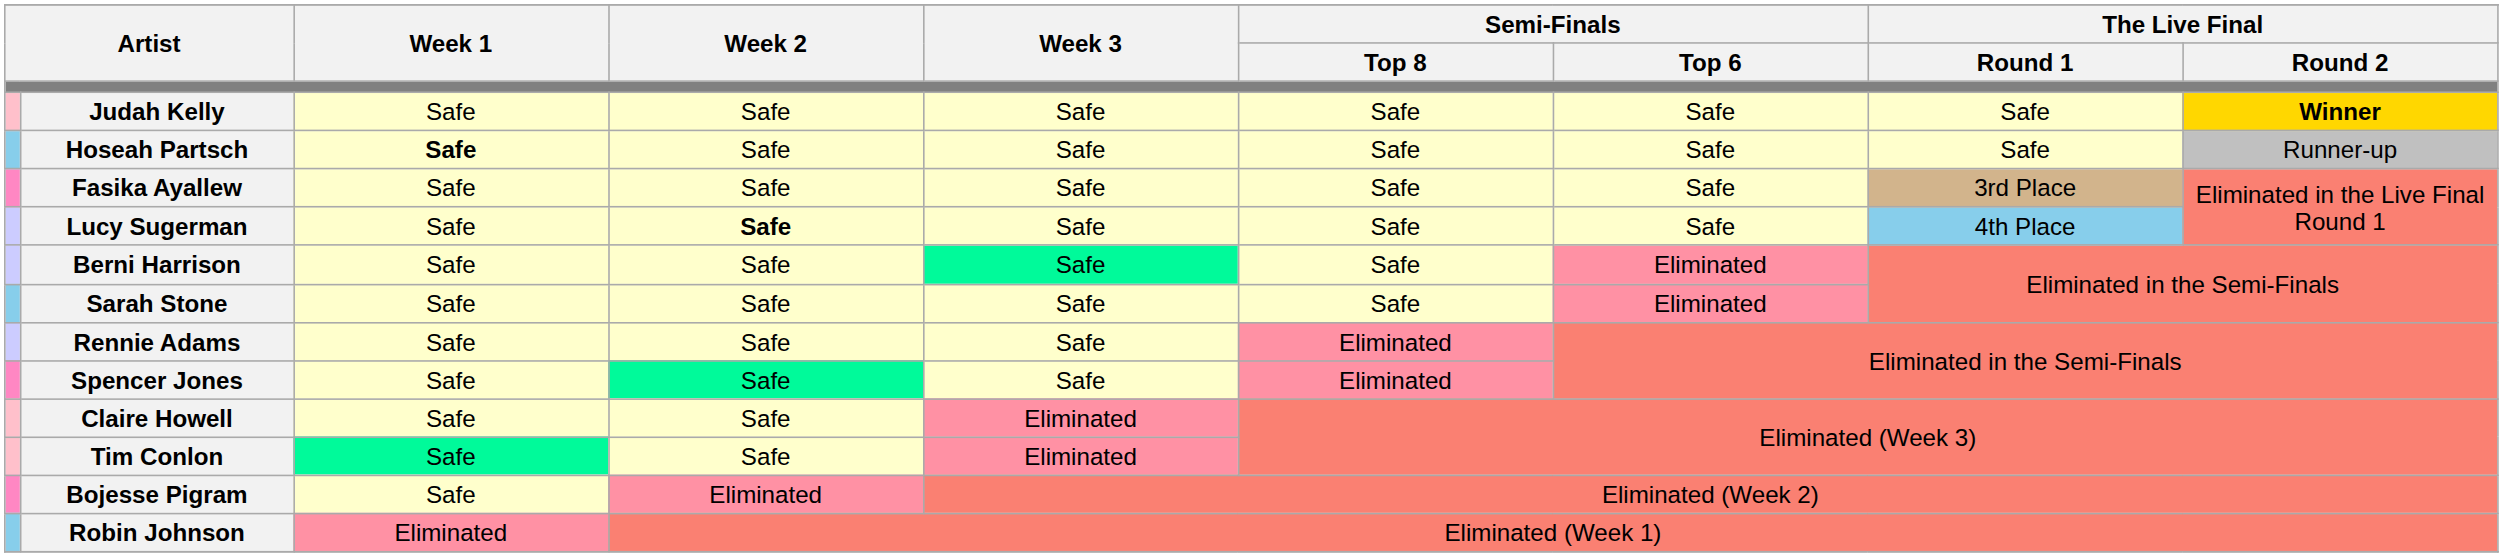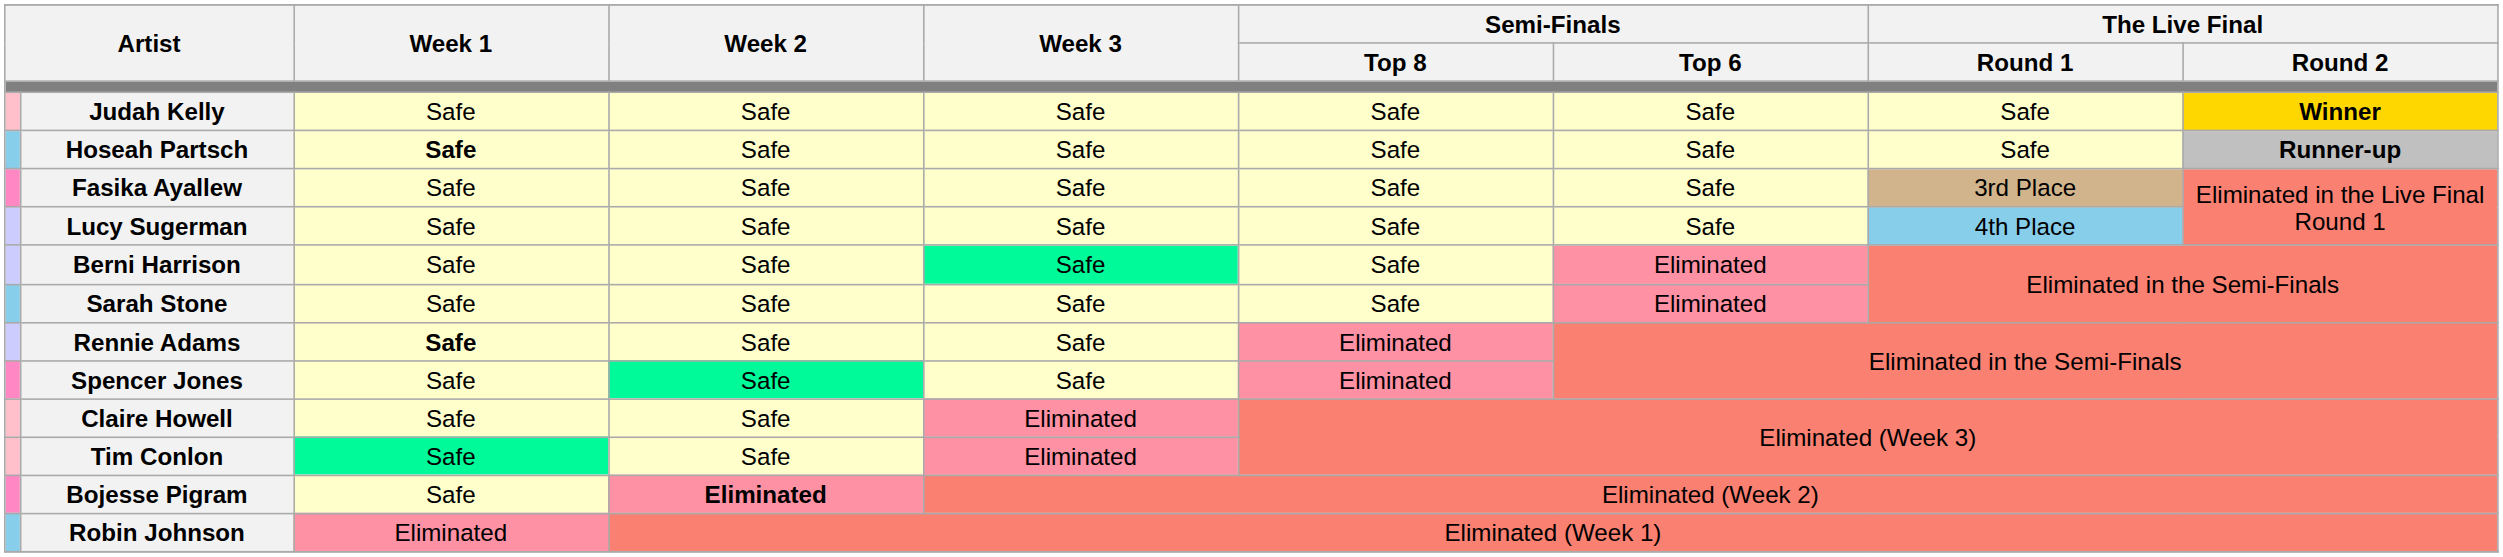(2340, 150) normal -> (2340, 150) bold
(766, 227) bold -> (766, 227) normal
(451, 341) normal -> (451, 341) bold
(766, 494) normal -> (766, 494) bold
